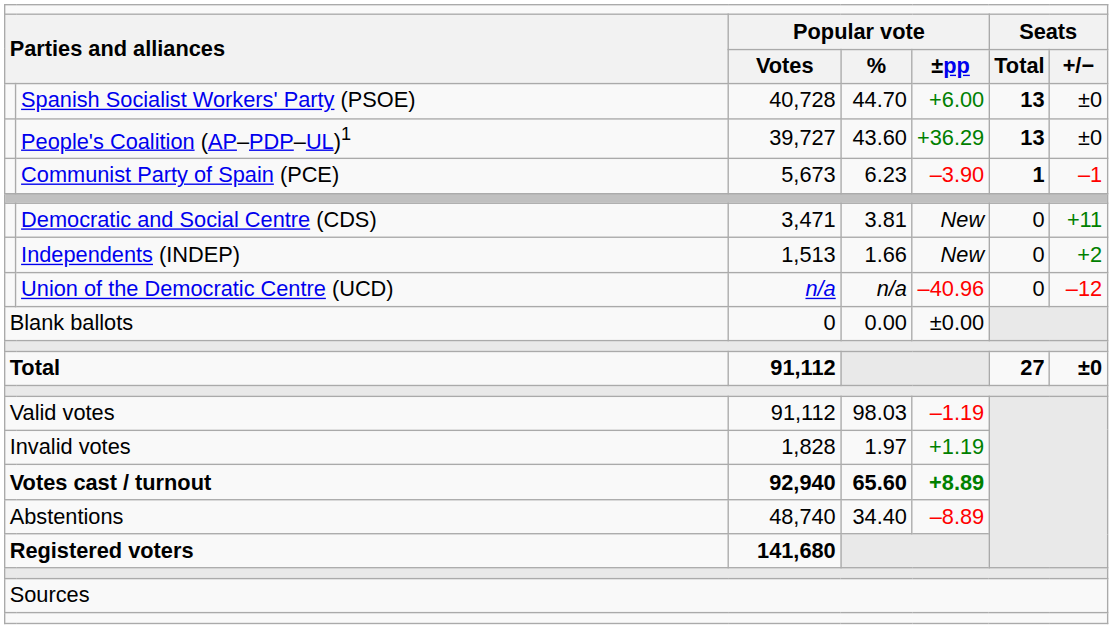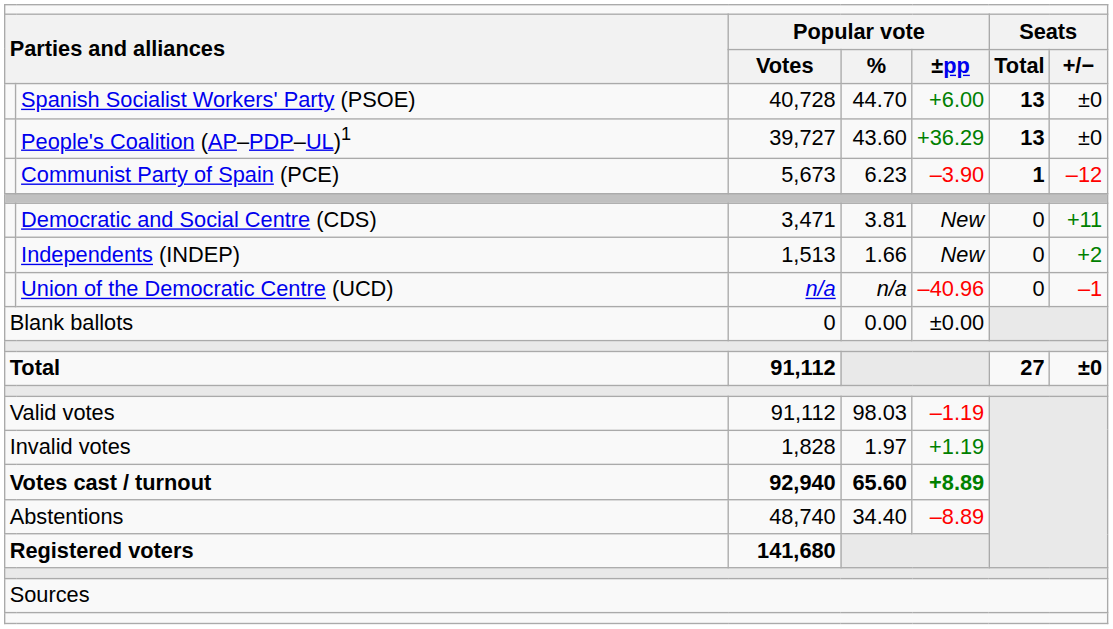(1090, 175) –1 -> (1084, 175) –12
(1084, 289) –12 -> (1090, 289) –1
